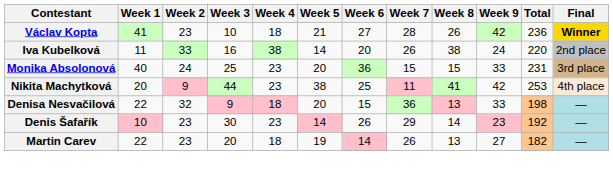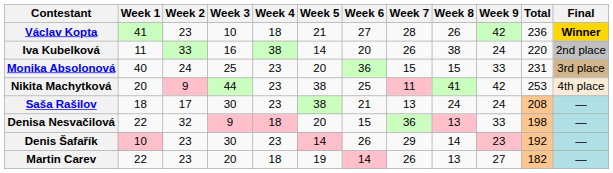+ row: (61, 104)
